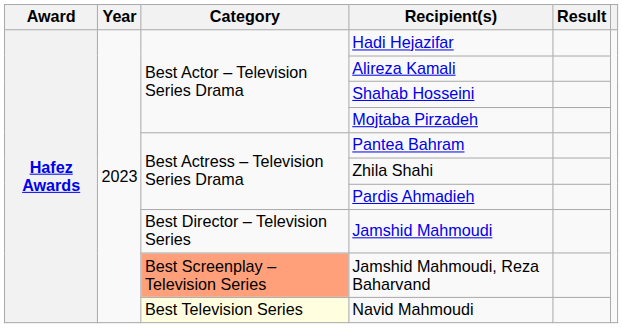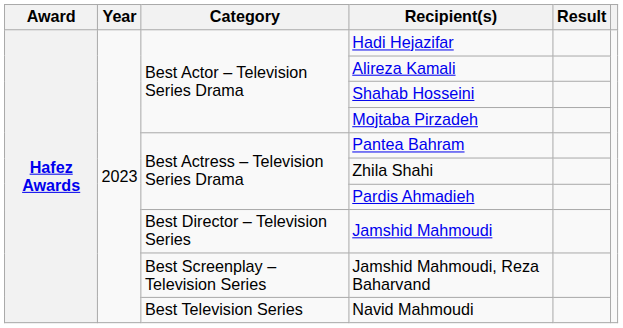(211, 275) lightsalmon background -> (211, 275) no background
(224, 309) lightyellow background -> (224, 309) no background
